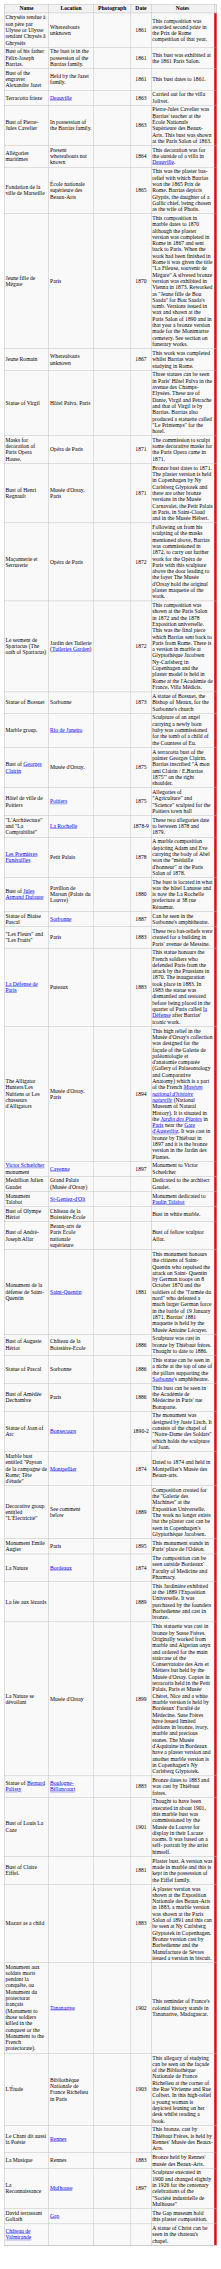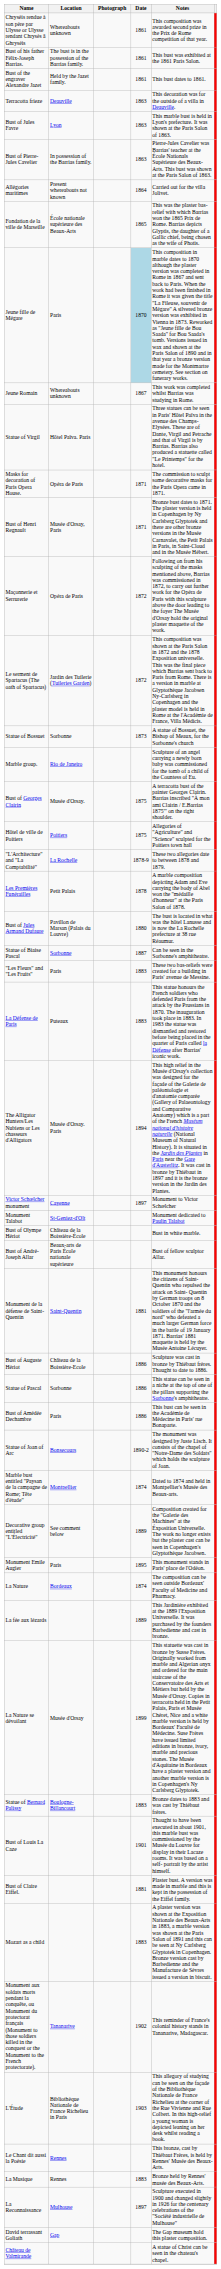(179, 98) Carried out for the villa Jolivet. -> (179, 101) This decoration was for the outside of a villa in Deauville.
+ row: (20, 125)
(179, 156) This decoration was for the outside of a villa in Deauville. -> (179, 190) Carried out for the villa Jolivet.
(141, 281) no background -> (141, 315) lightblue background
- row: (24, 1184)
